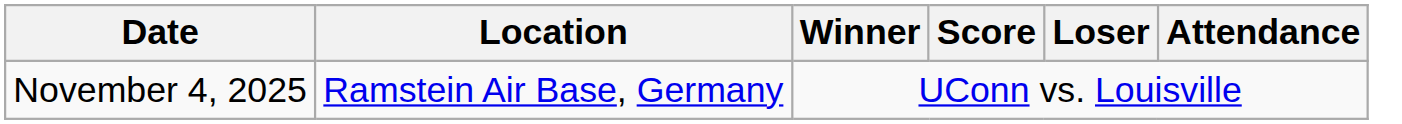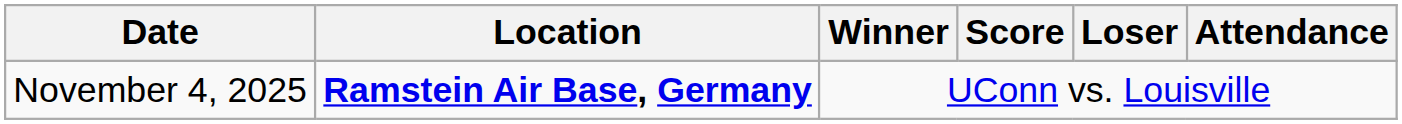(553, 89) normal -> (568, 89) bold
